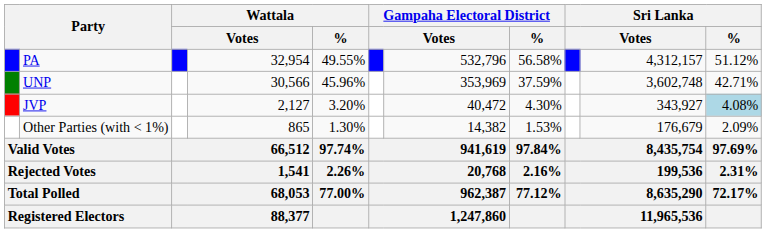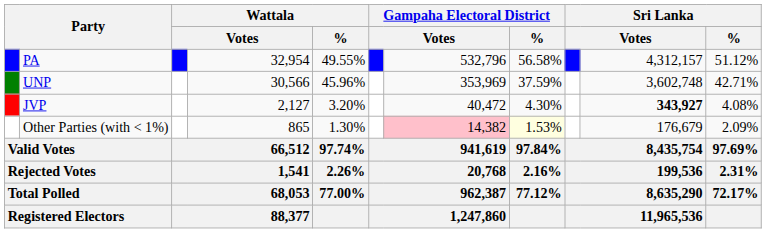(680, 104) normal -> (680, 104) bold
(740, 104) lightblue background -> (740, 104) no background
(487, 127) no background -> (487, 127) pink background
(544, 127) no background -> (544, 127) lightyellow background
